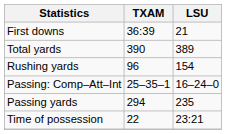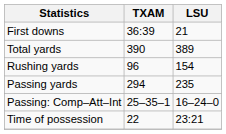rows swapped: (42, 102) <-> (64, 84)
